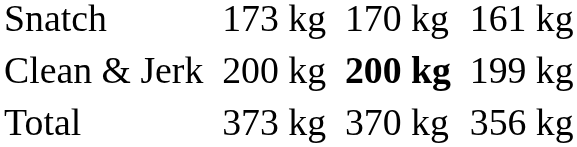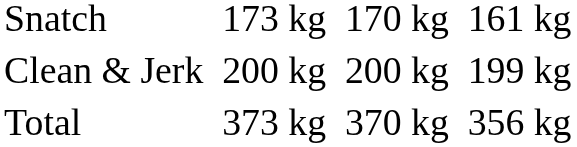(398, 70) bold -> (397, 70) normal
